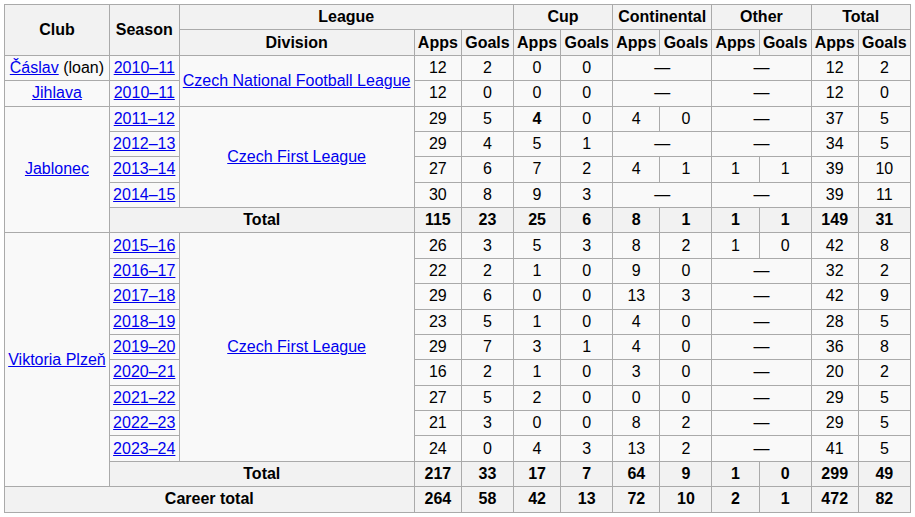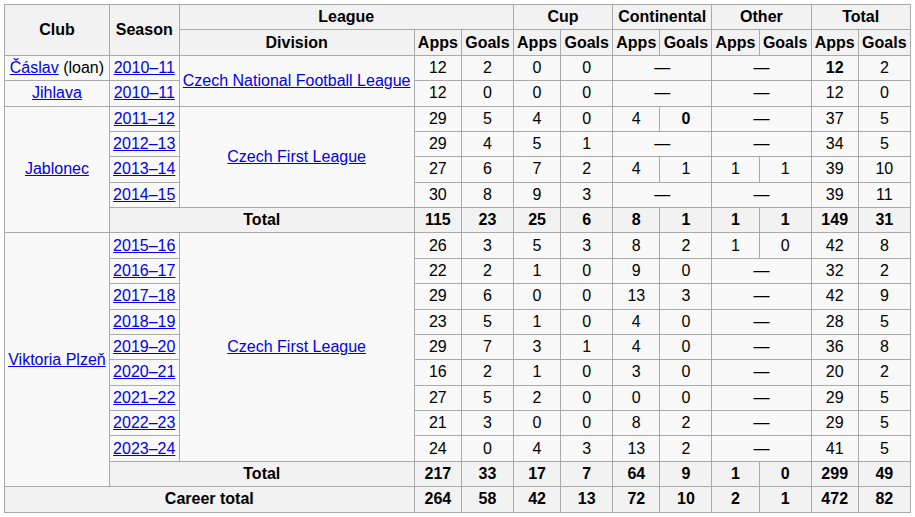(835, 67) normal -> (835, 67) bold
(537, 118) bold -> (537, 118) normal
(686, 118) normal -> (686, 118) bold
